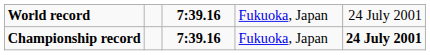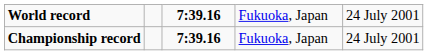(384, 38) bold -> (383, 38) normal
